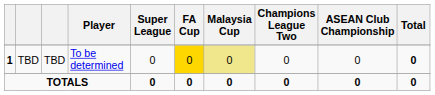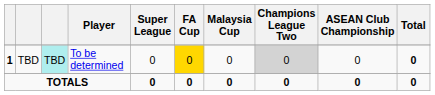(55, 60) no background -> (55, 60) paleturquoise background
(229, 60) khaki background -> (229, 60) no background
(287, 60) no background -> (287, 60) lightgrey background
